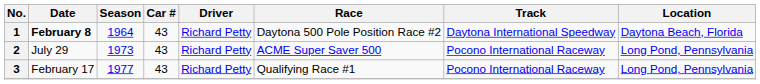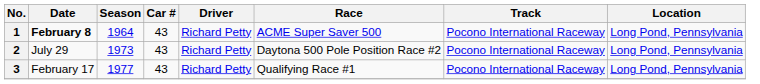(349, 32) Daytona 500 Pole Position Race #2 -> (319, 32) ACME Super Saver 500
(531, 32) Daytona International Speedway -> (526, 32) Pocono International Raceway
(682, 32) Daytona Beach, Florida -> (677, 32) Long Pond, Pennsylvania
(319, 50) ACME Super Saver 500 -> (349, 50) Daytona 500 Pole Position Race #2
